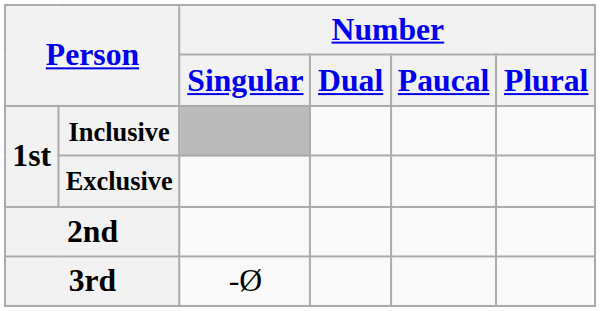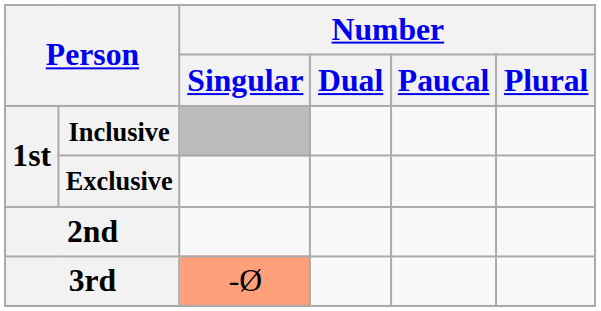(245, 280) no background -> (245, 280) lightsalmon background
